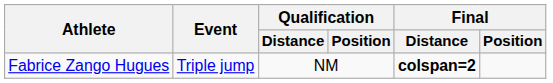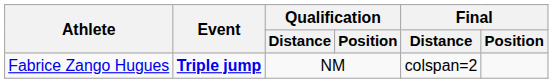(216, 66) normal -> (219, 66) bold
(437, 66) bold -> (441, 66) normal
